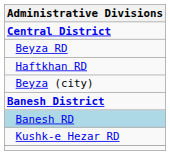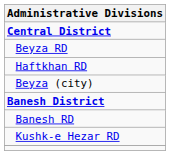(45, 119) lightblue background -> (45, 119) no background
